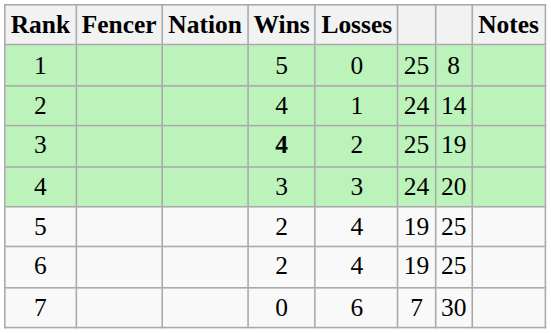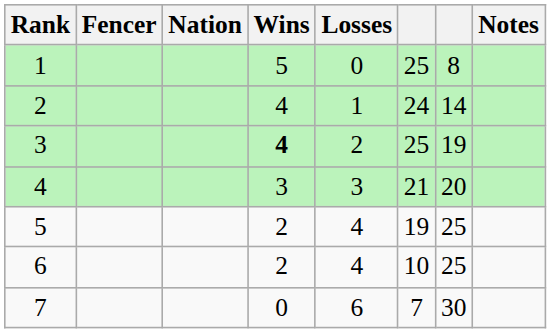(417, 186) 24 -> (417, 186) 21
(417, 266) 19 -> (417, 266) 10
